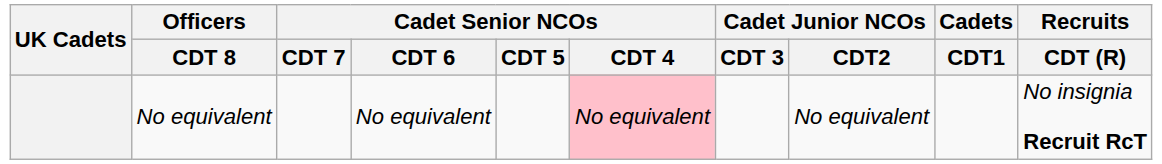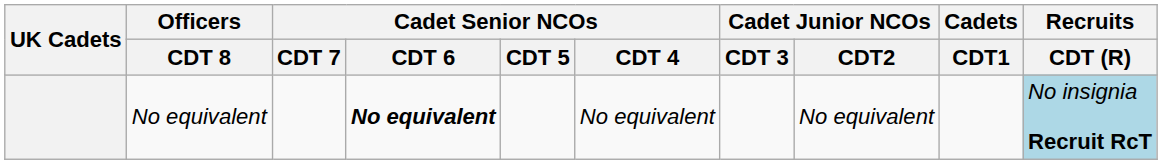(423, 116) normal -> (423, 116) bold
(642, 116) pink background -> (647, 116) no background
(1085, 116) no background -> (1090, 116) lightblue background
